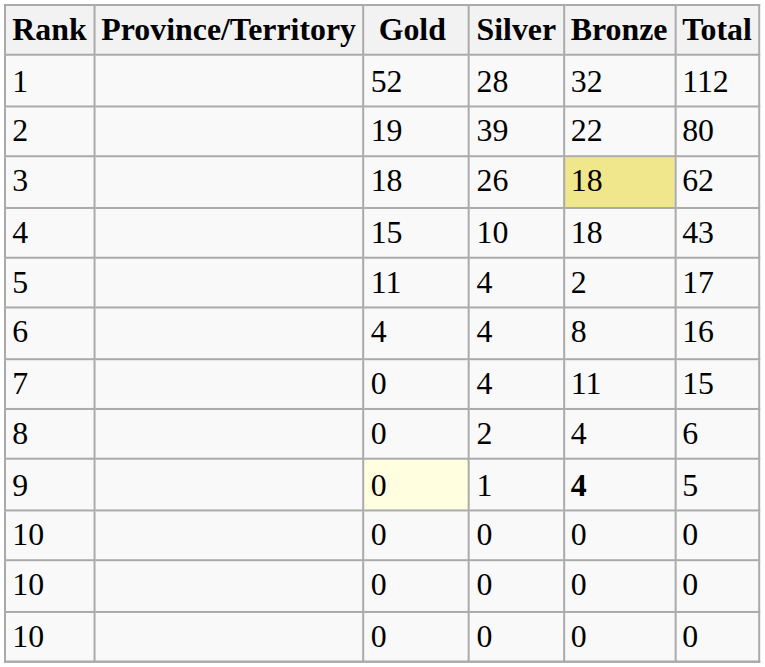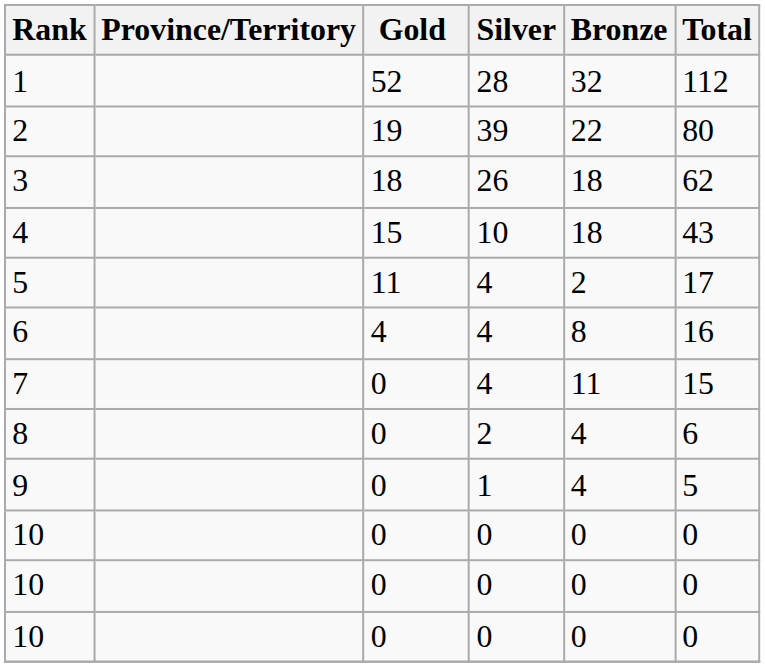(587, 181) khaki background -> (587, 181) no background
(379, 484) lightyellow background -> (379, 484) no background
(579, 484) bold -> (579, 484) normal
